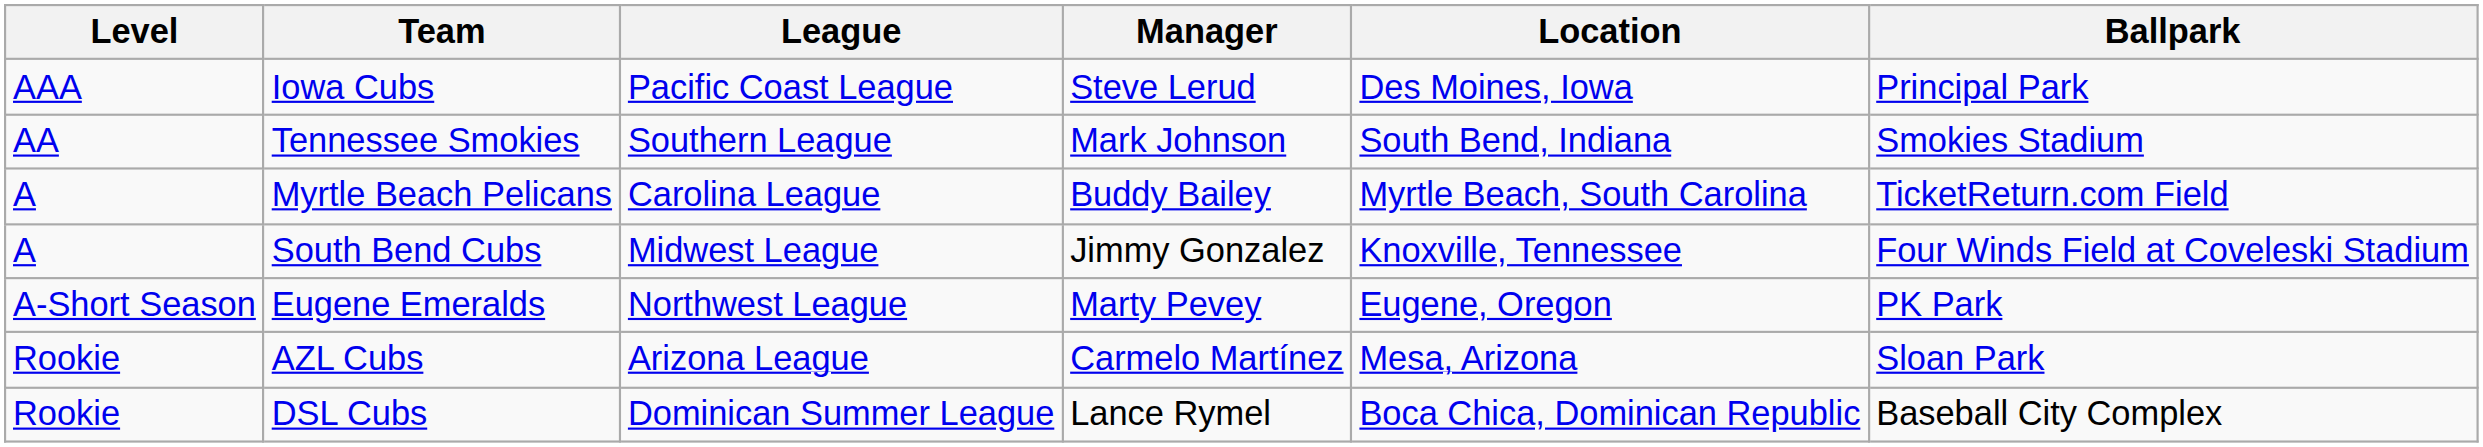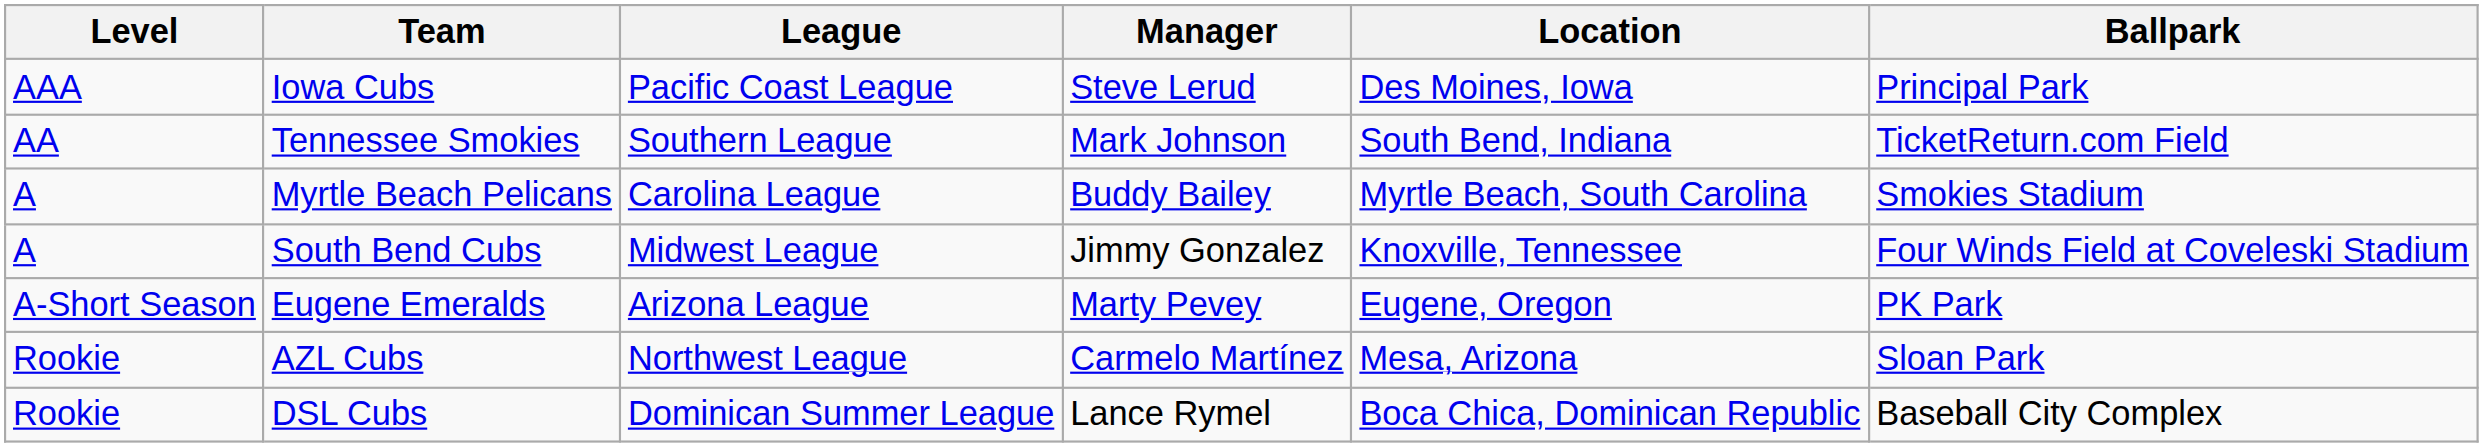(2010, 140) Smokies Stadium -> (2052, 140) TicketReturn.com Field
(2052, 195) TicketReturn.com Field -> (2010, 195) Smokies Stadium
(768, 304) Northwest League -> (748, 304) Arizona League
(748, 359) Arizona League -> (768, 359) Northwest League
